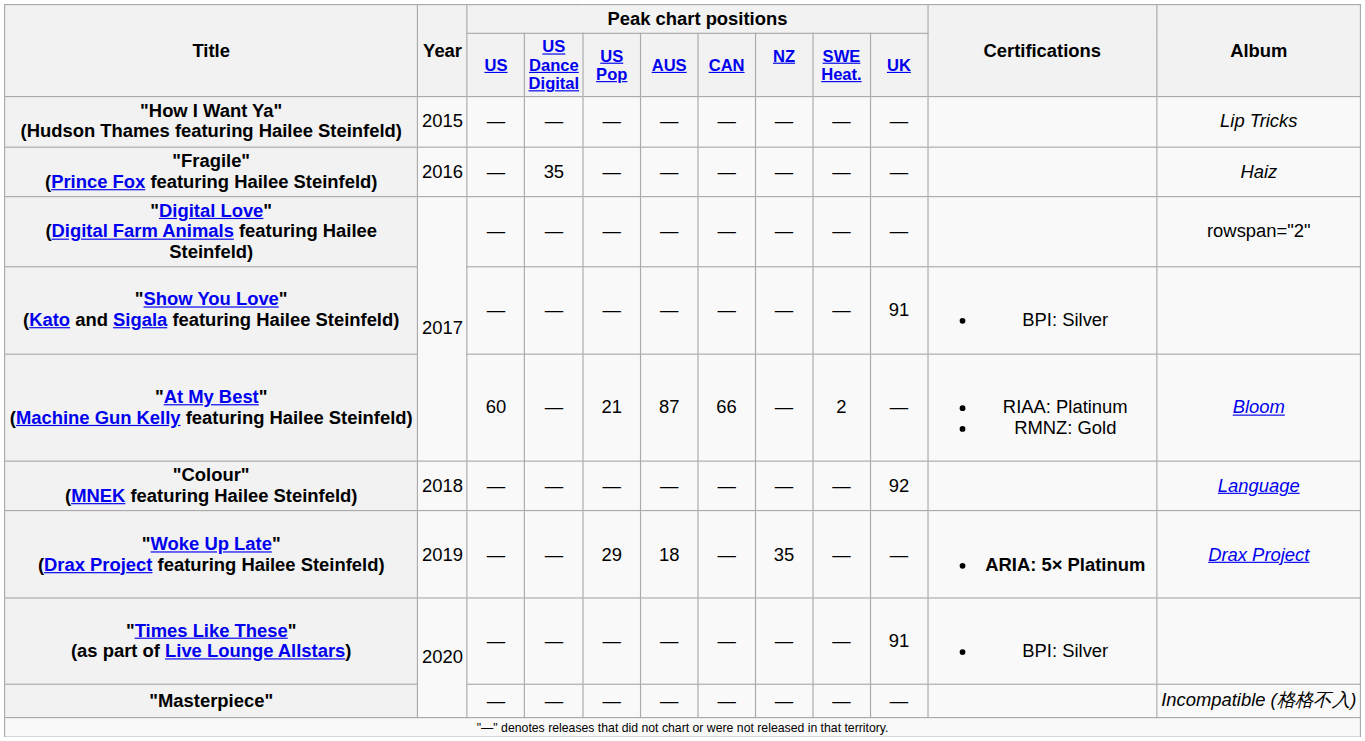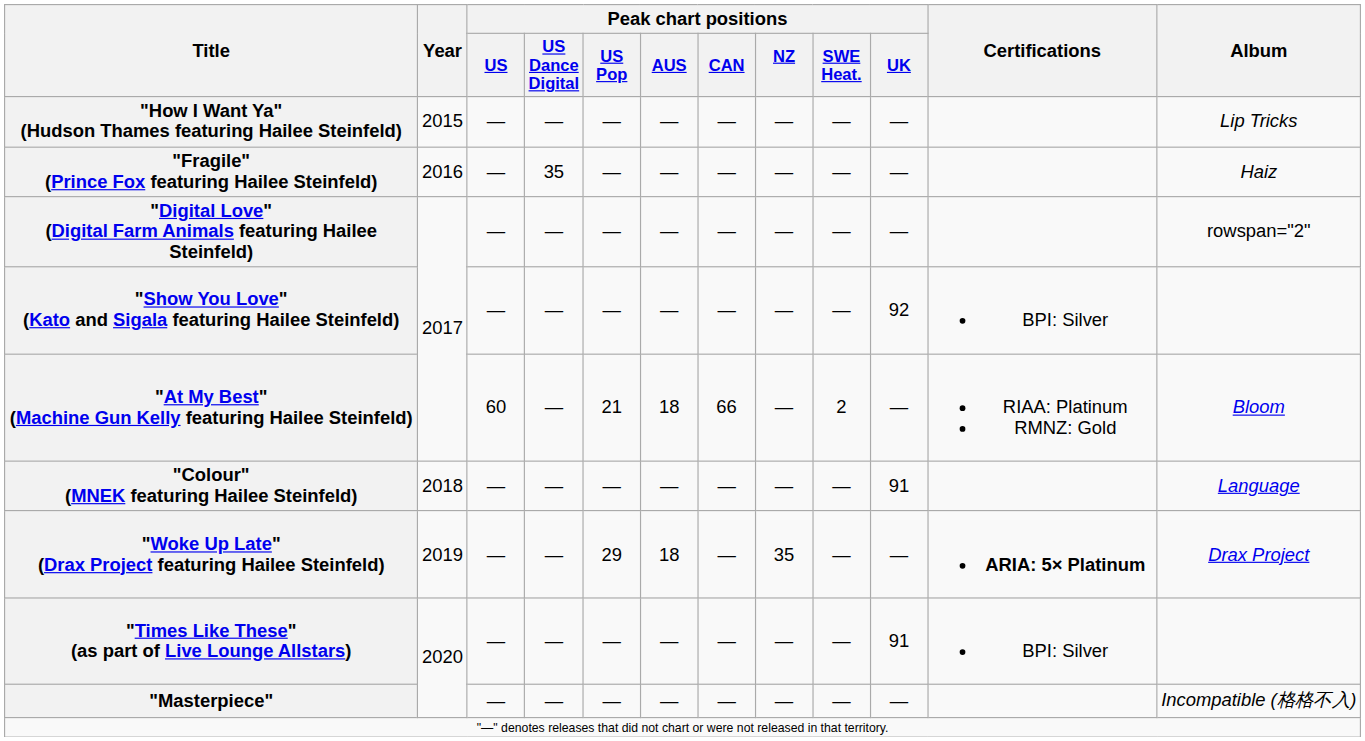(899, 310) 91 -> (899, 310) 92
(669, 407) 87 -> (669, 407) 18
(899, 485) 92 -> (899, 485) 91
